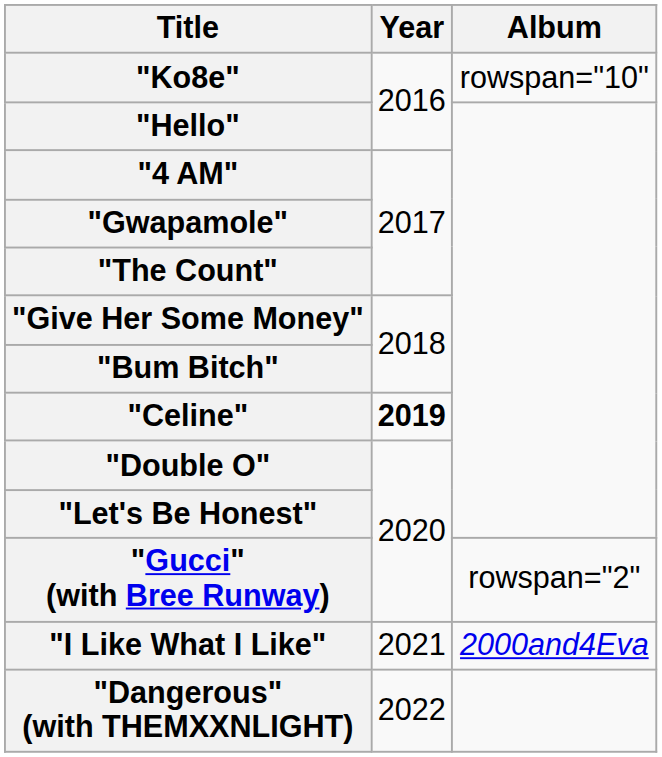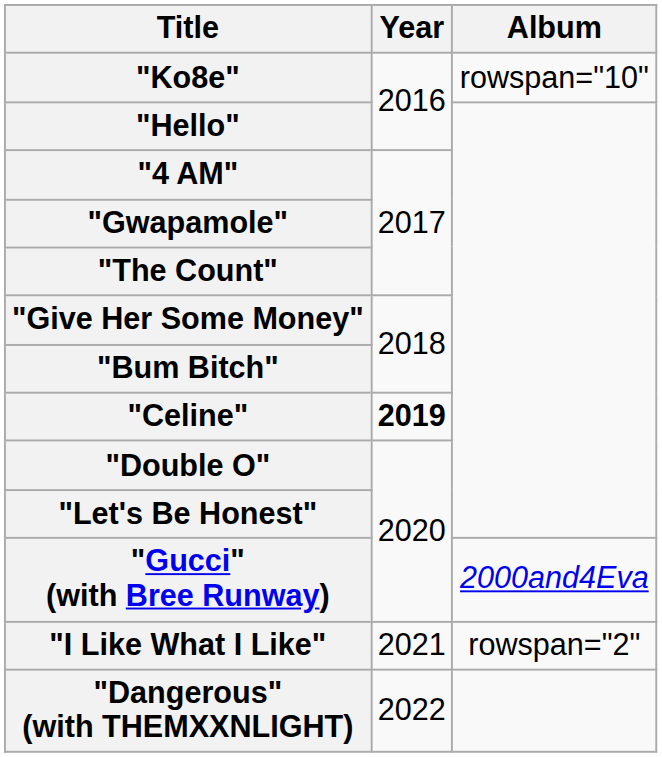(554, 579) rowspan="2" -> (554, 579) 2000and4Eva
(554, 644) 2000and4Eva -> (554, 644) rowspan="2"
